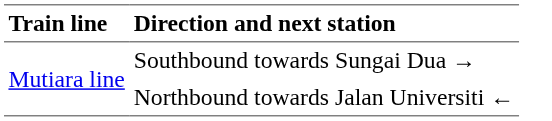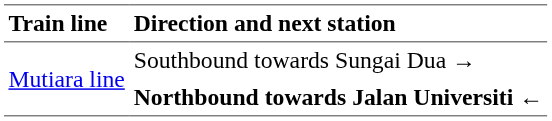(324, 96) normal -> (338, 96) bold
